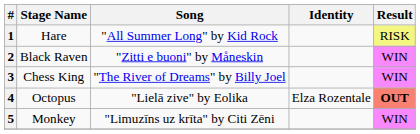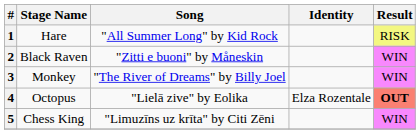(54, 77) Chess King -> (54, 77) Monkey
(54, 118) Monkey -> (54, 118) Chess King
